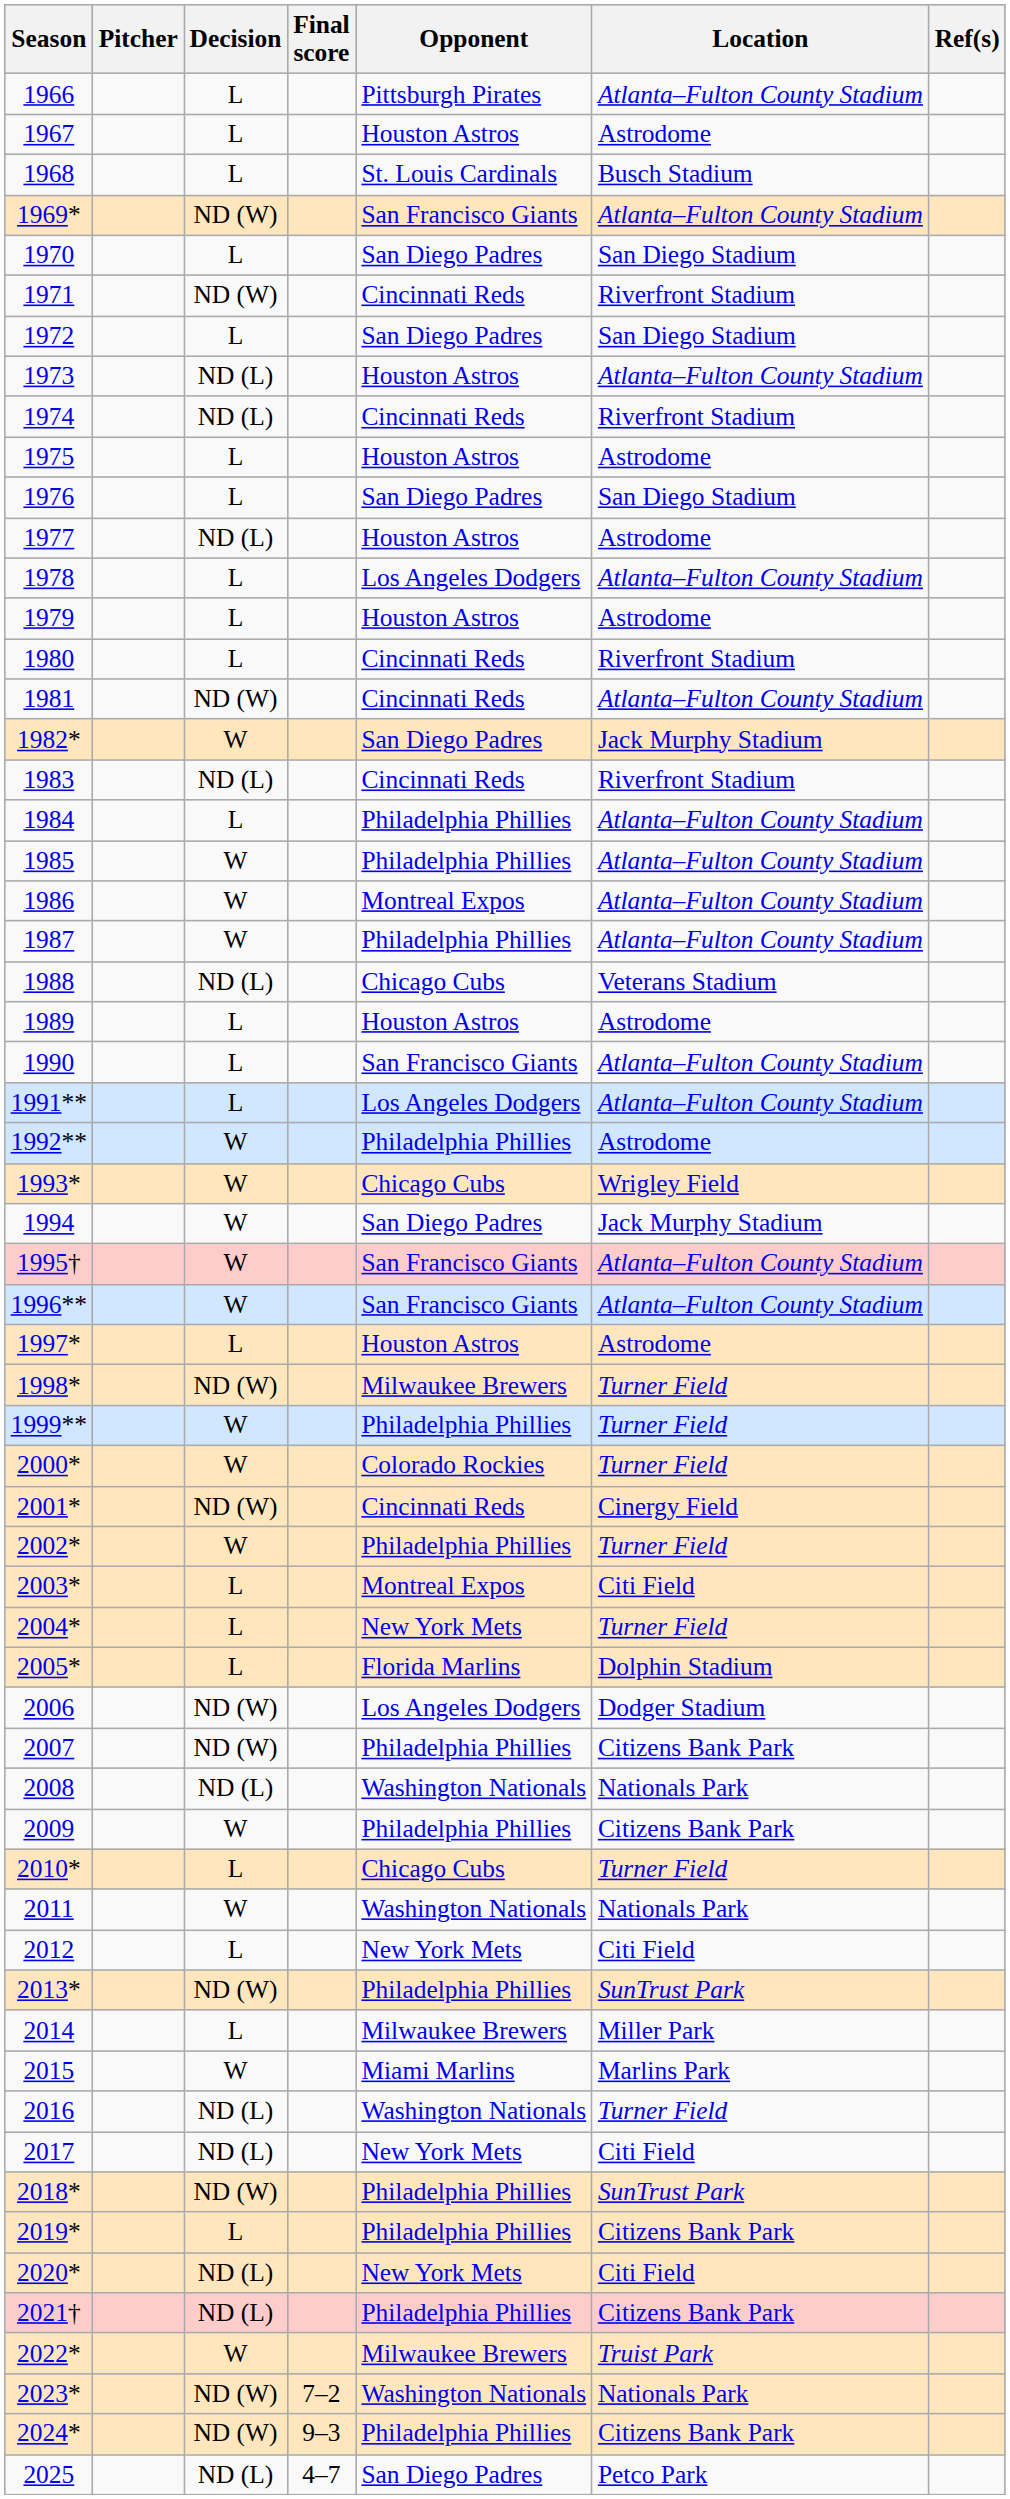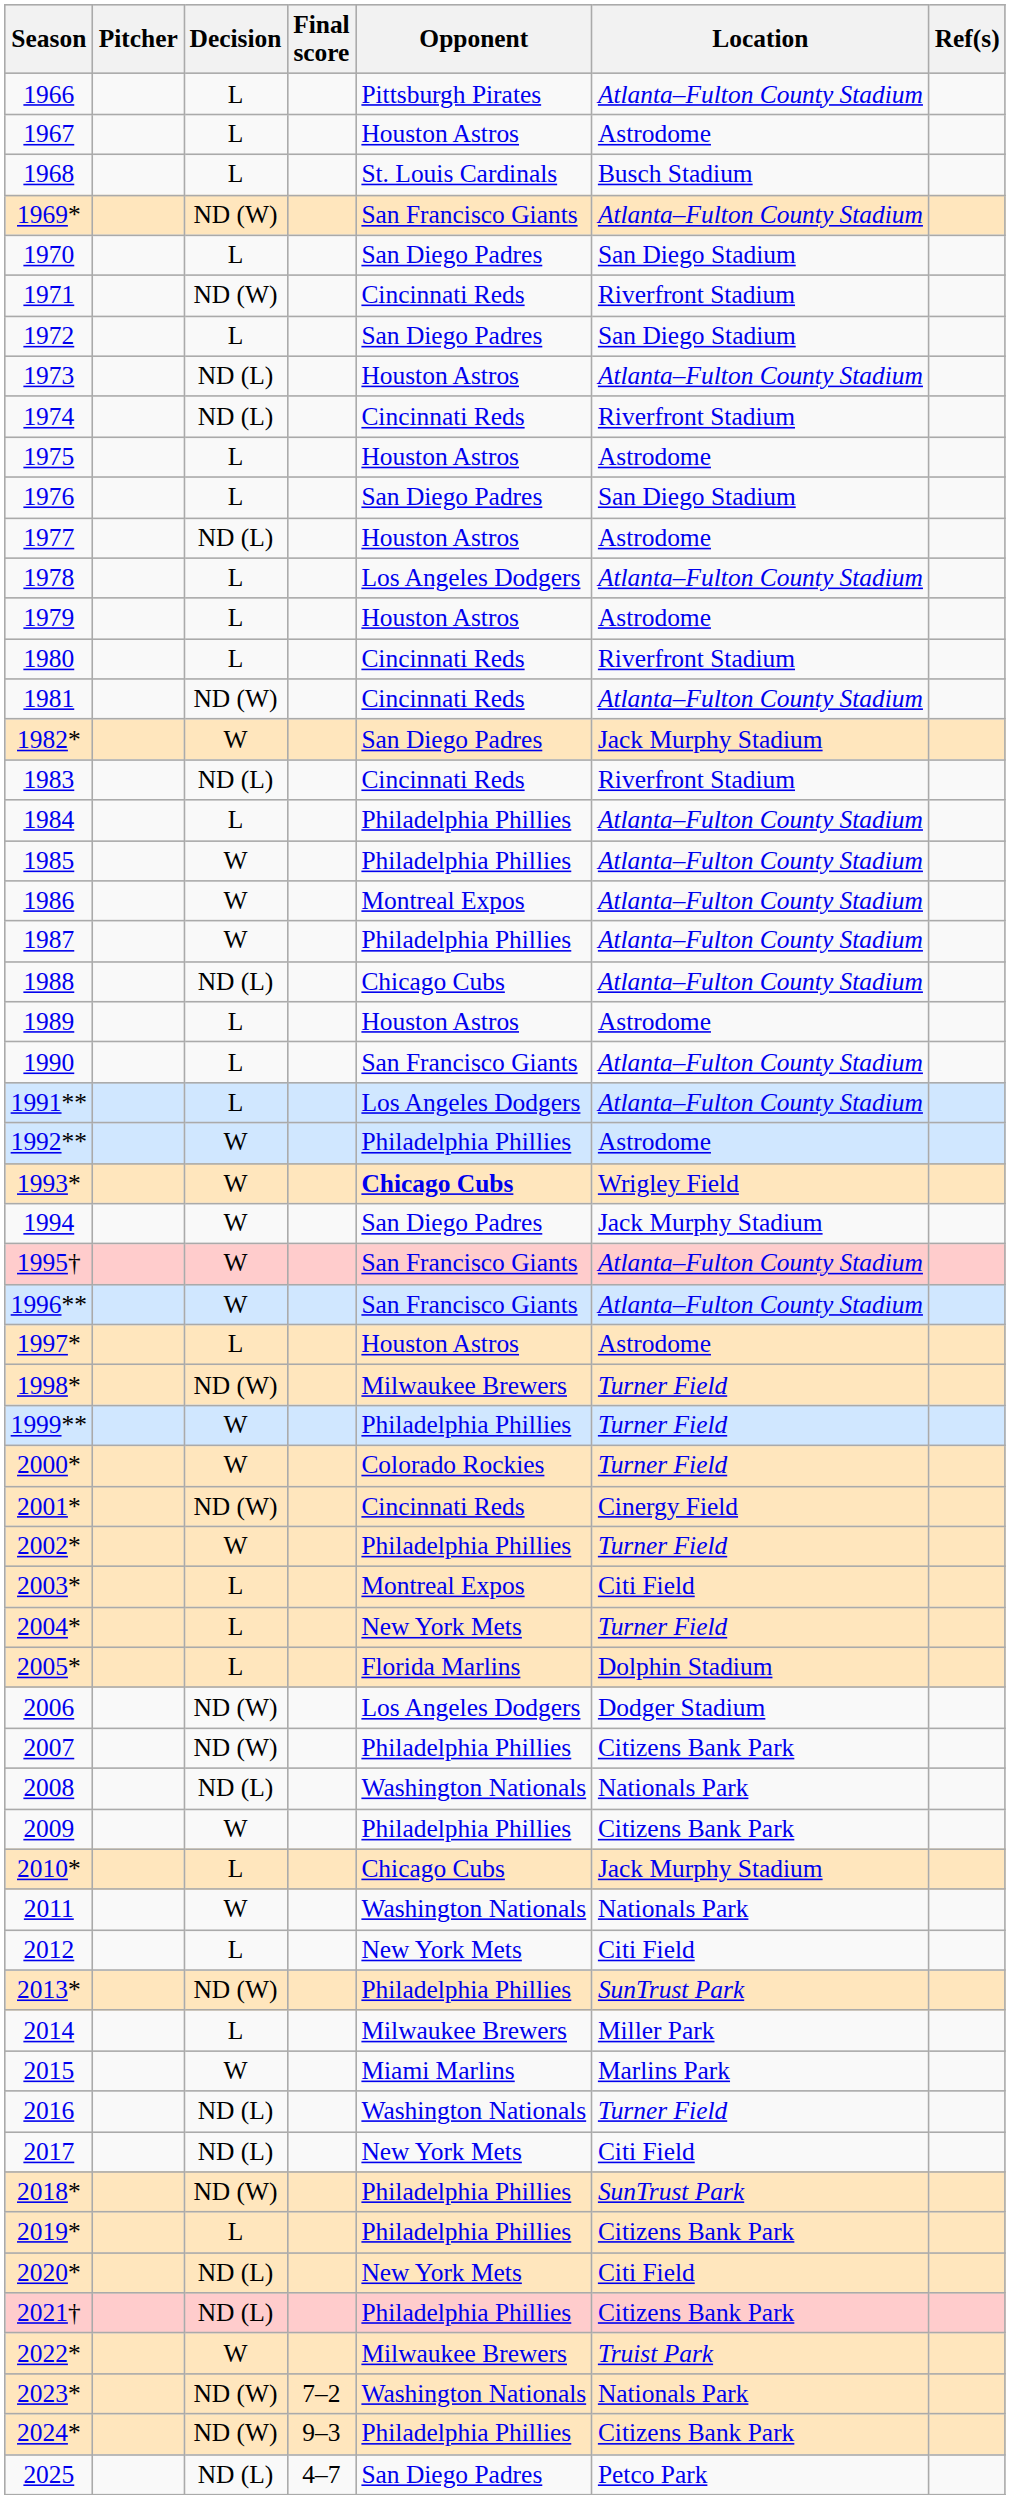(687, 981) Veterans Stadium -> (760, 981) Atlanta–Fulton County Stadium
(433, 1182) normal -> (437, 1182) bold
(663, 1868) Turner Field -> (710, 1868) Jack Murphy Stadium
